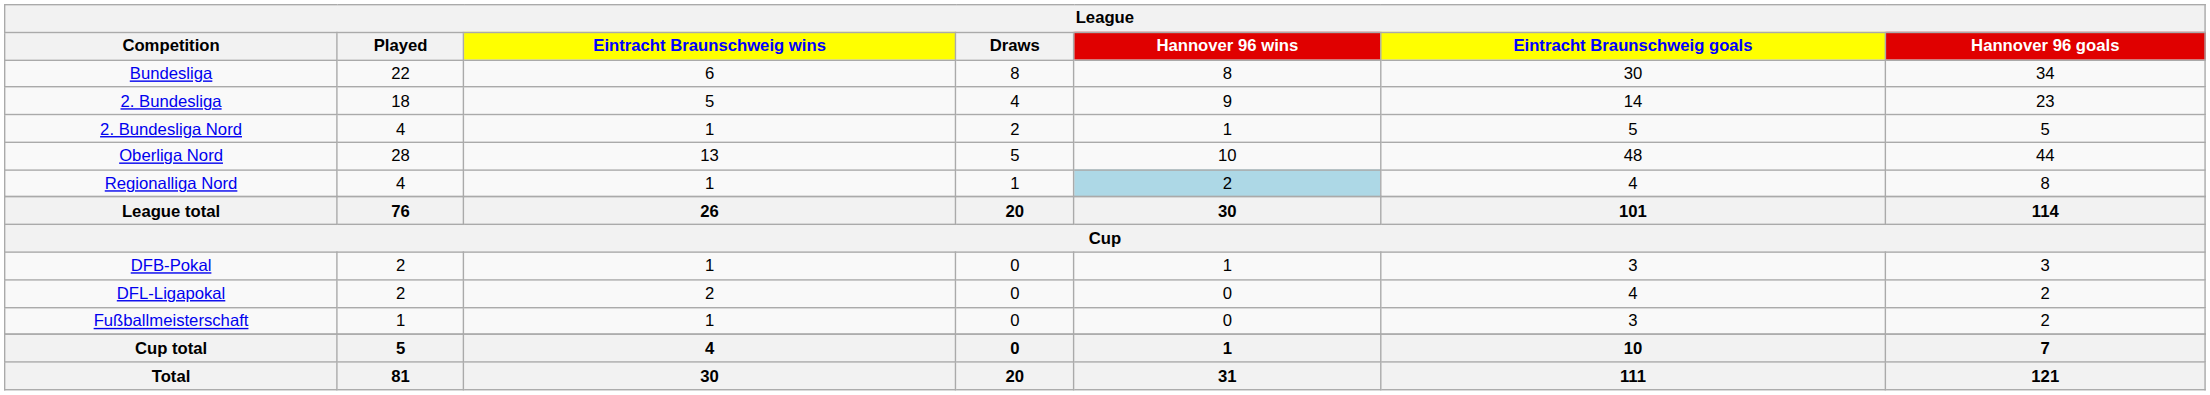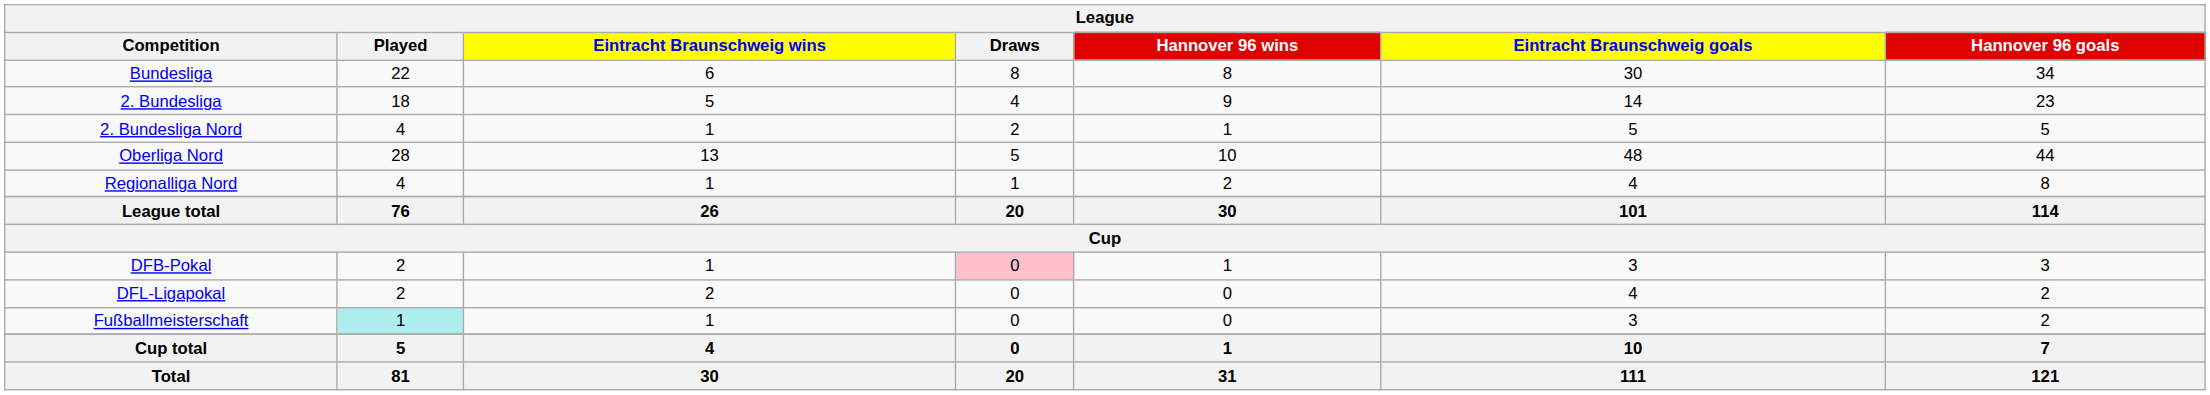(1227, 183) lightblue background -> (1227, 183) no background
(1015, 266) no background -> (1015, 266) pink background
(401, 321) no background -> (401, 321) paleturquoise background
